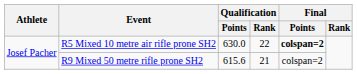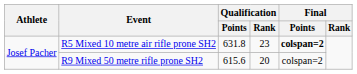(234, 44) 630.0 -> (234, 44) 631.8
(264, 44) 22 -> (264, 44) 23
(264, 61) 21 -> (264, 61) 20
